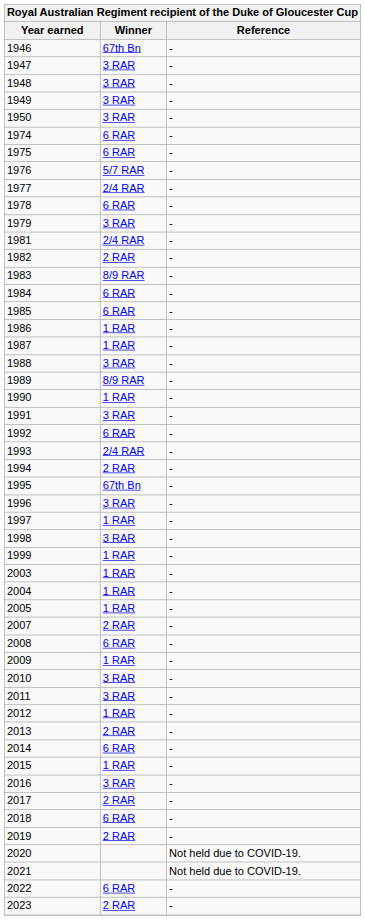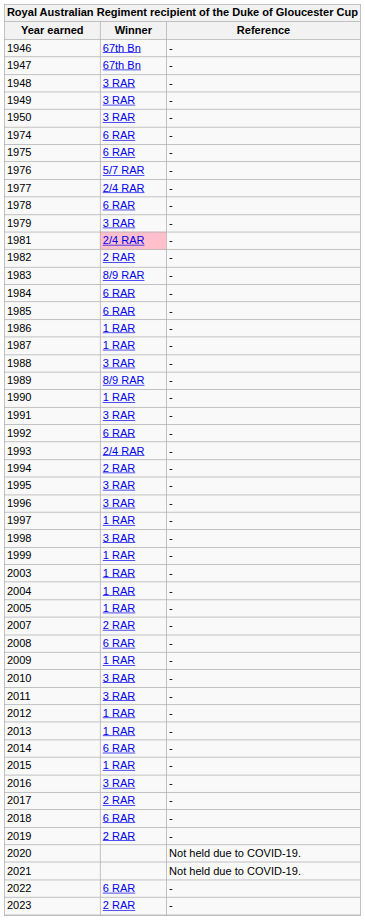(119, 65) 3 RAR -> (122, 65) 67th Bn
(124, 240) no background -> (124, 240) pink background
(122, 485) 67th Bn -> (119, 485) 3 RAR
(119, 731) 2 RAR -> (119, 731) 1 RAR
